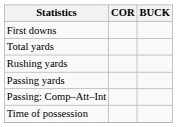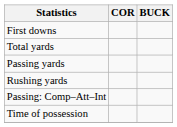rows swapped: (37, 63) <-> (36, 80)
